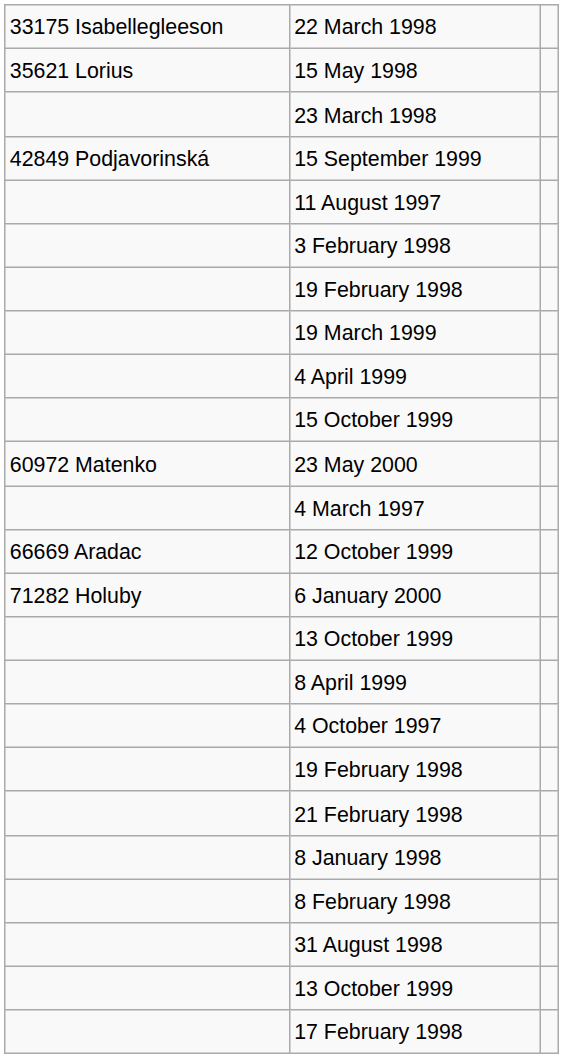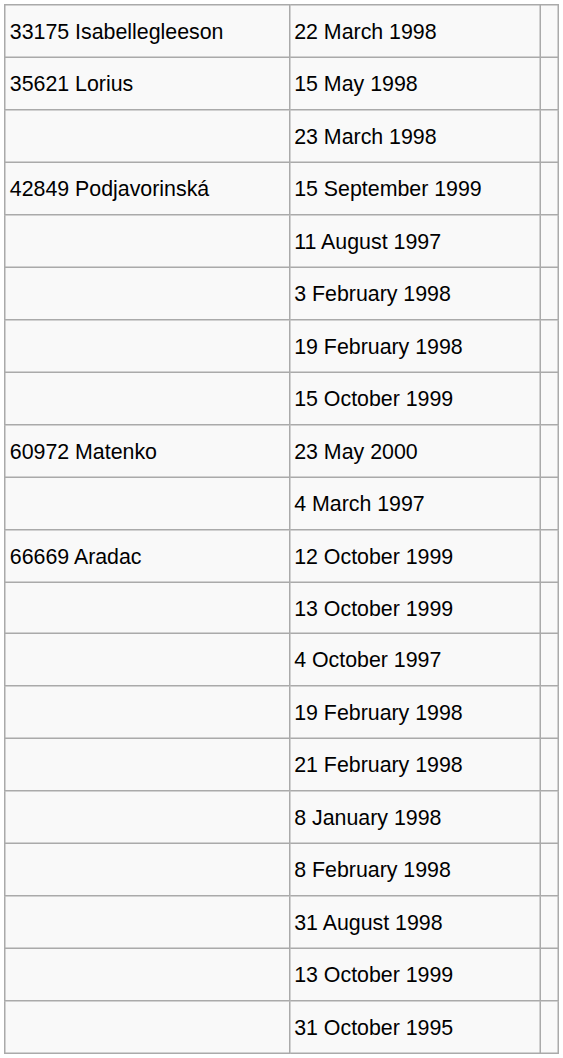- row: (147, 333)
- row: (147, 376)
- row: (76, 595)
- row: (147, 682)
- row: (147, 1032)
+ row: (147, 1027)
